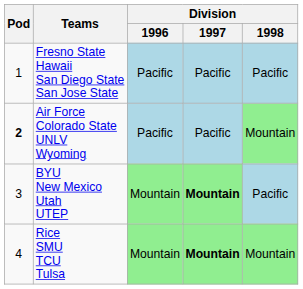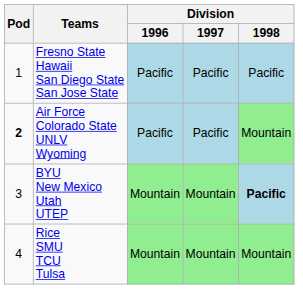(213, 193) bold -> (211, 193) normal
(270, 193) normal -> (266, 193) bold
(213, 254) bold -> (211, 254) normal
